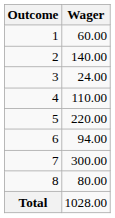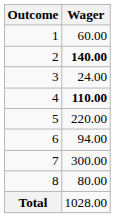(89, 56) normal -> (89, 56) bold
(89, 98) normal -> (89, 98) bold
